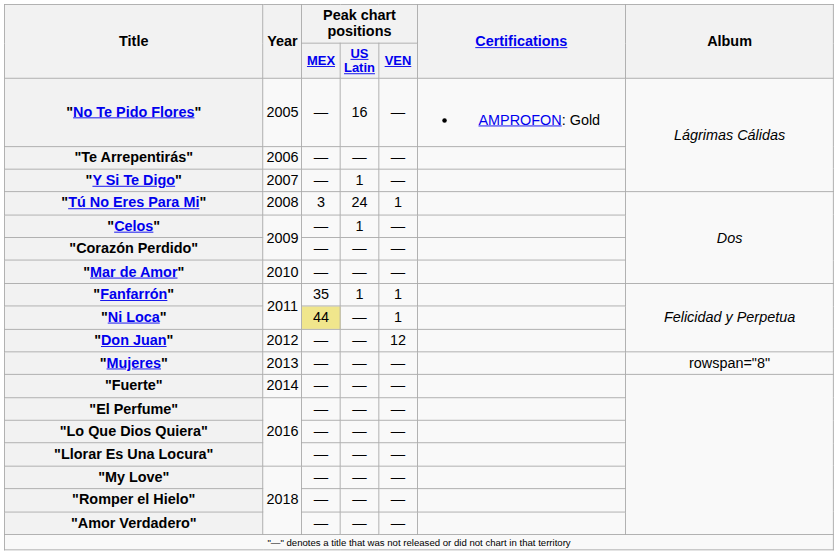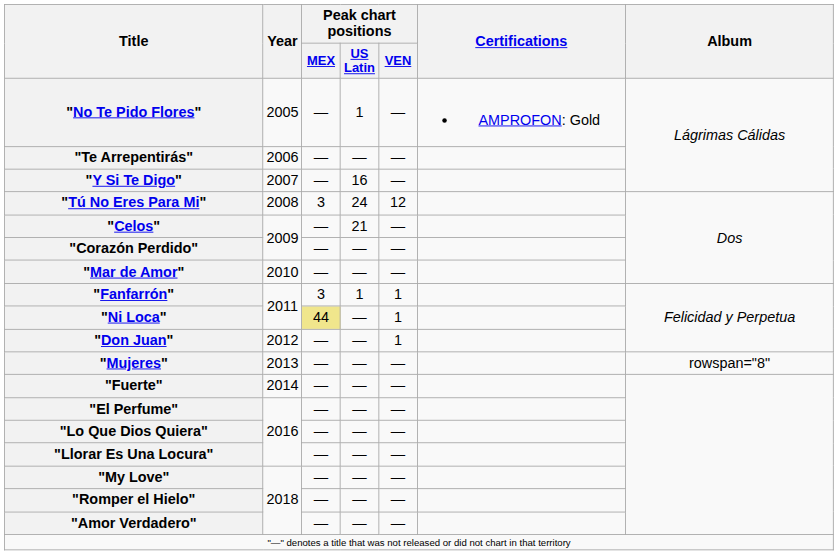(359, 112) 16 -> (359, 112) 1
(359, 180) 1 -> (359, 180) 16
(398, 203) 1 -> (398, 203) 12
(359, 226) 1 -> (359, 226) 21
(321, 294) 35 -> (321, 294) 3
(398, 340) 12 -> (398, 340) 1
